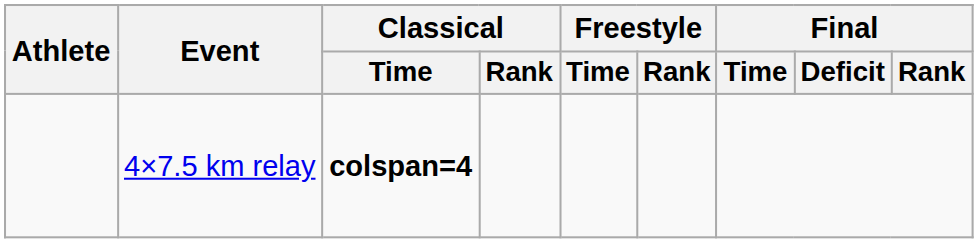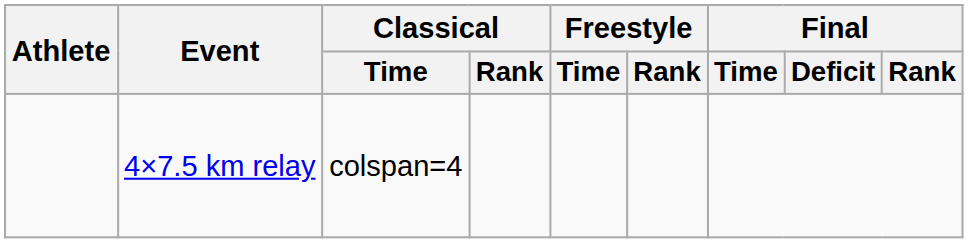(401, 166) bold -> (396, 166) normal
